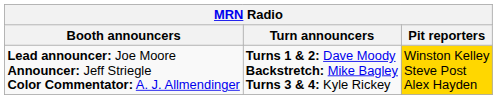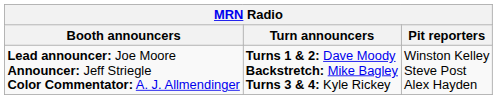(447, 70) gold background -> (447, 70) no background
